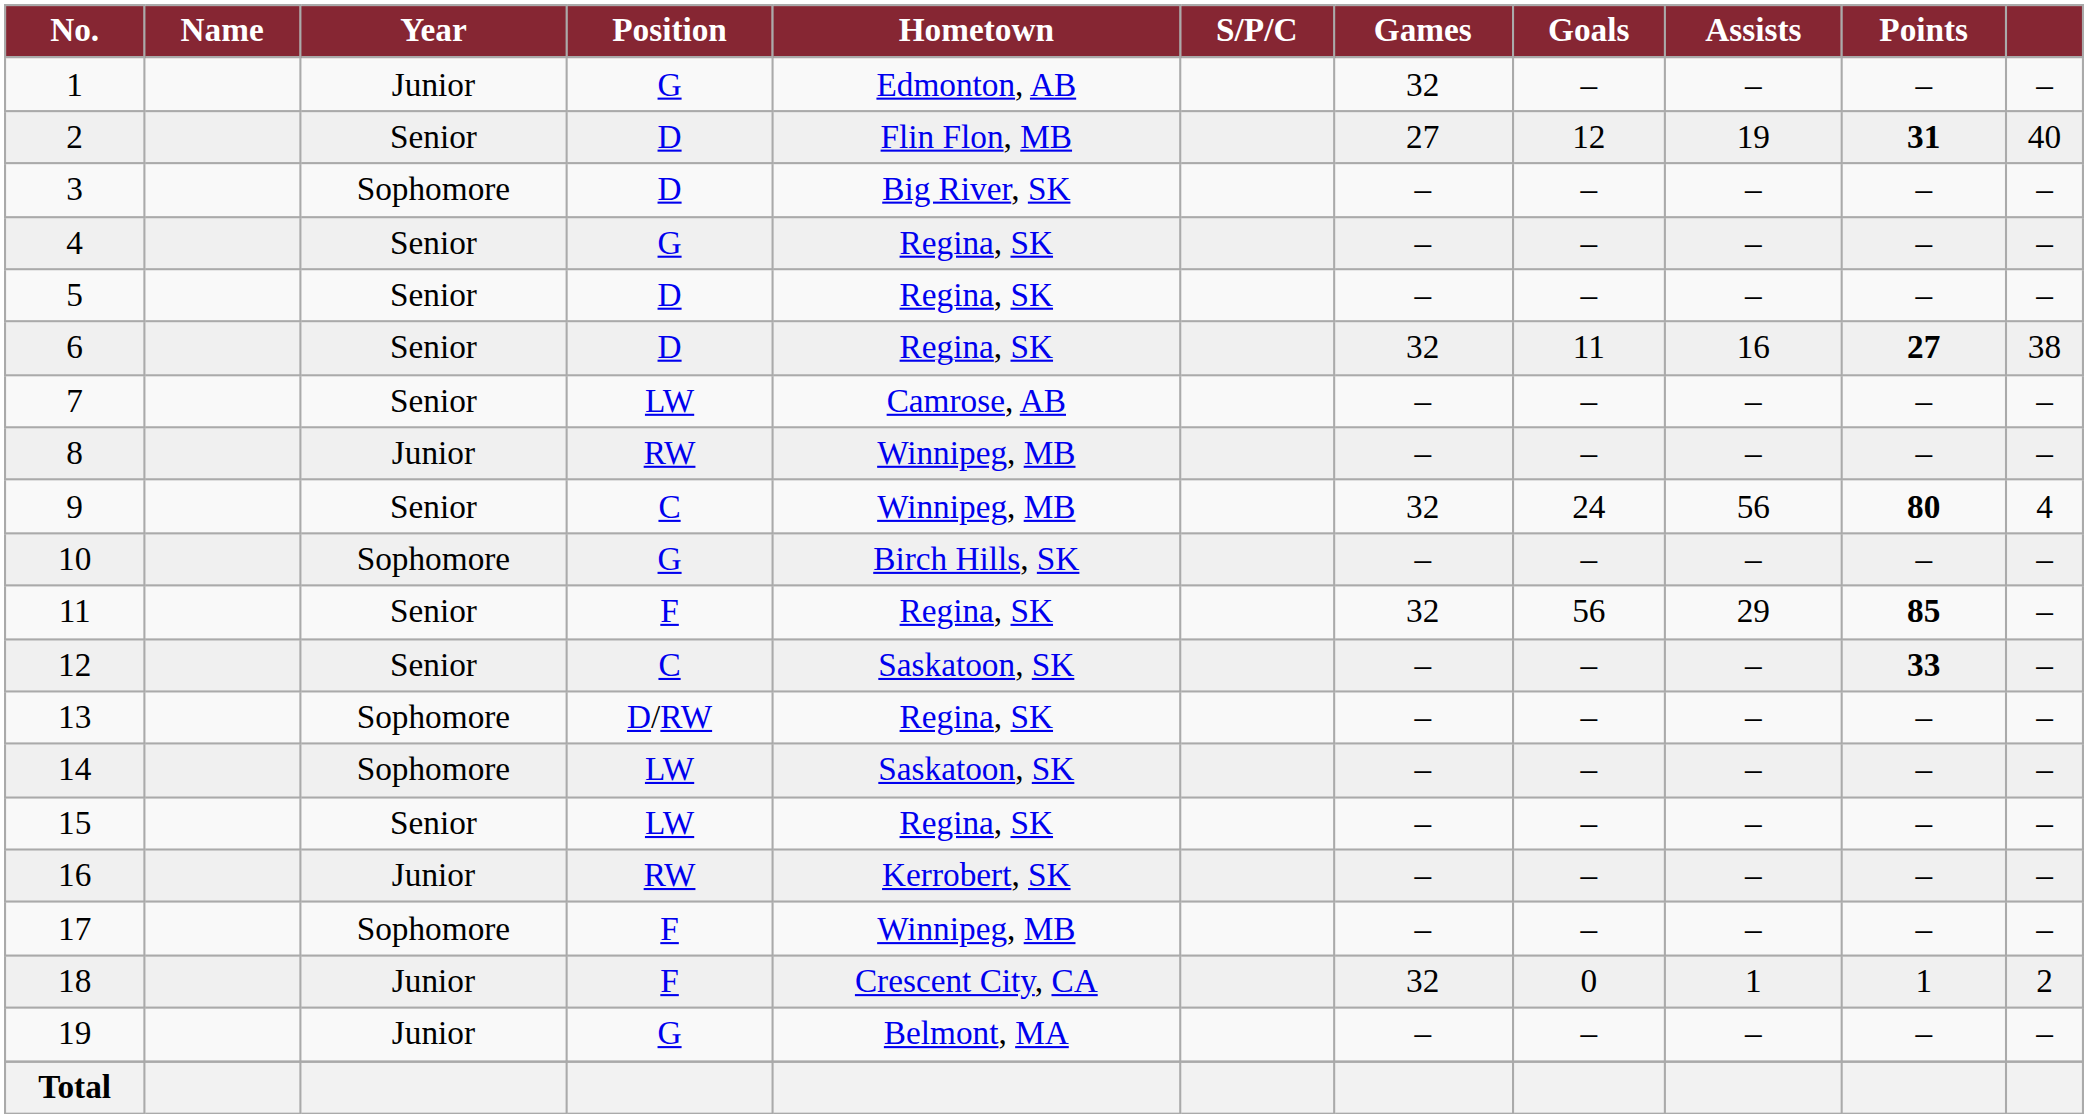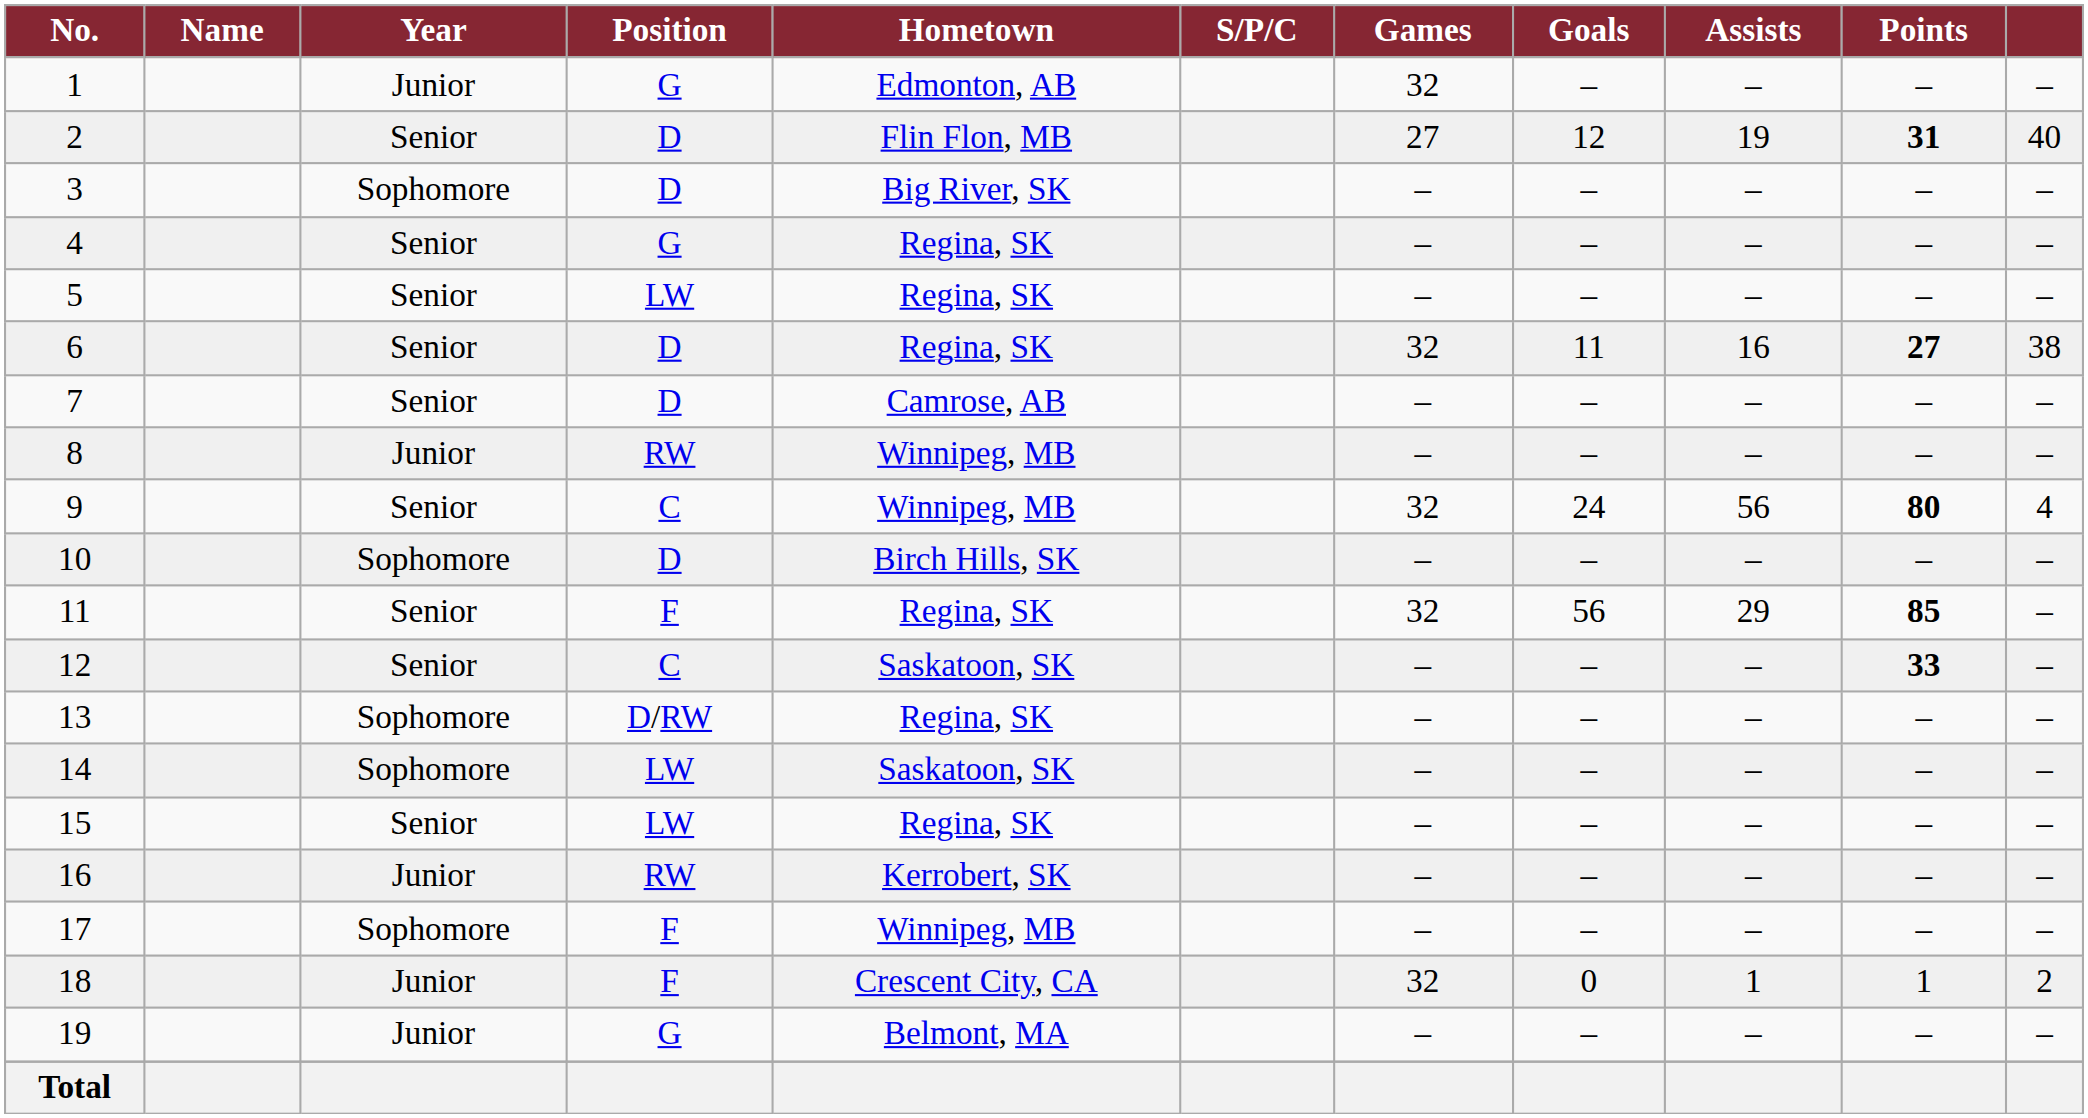(670, 294) D -> (670, 294) LW
(670, 400) LW -> (670, 400) D
(670, 558) G -> (670, 558) D
